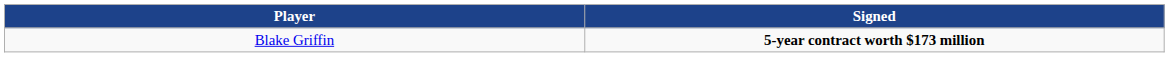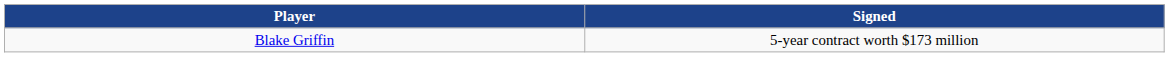(874, 39) bold -> (874, 39) normal
